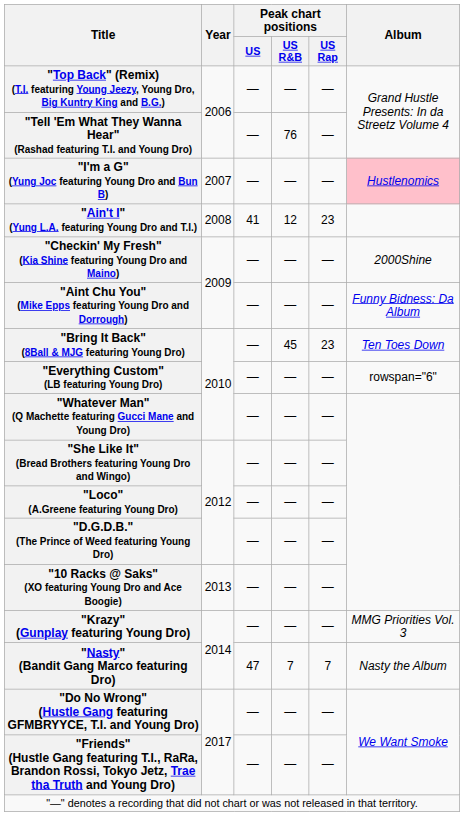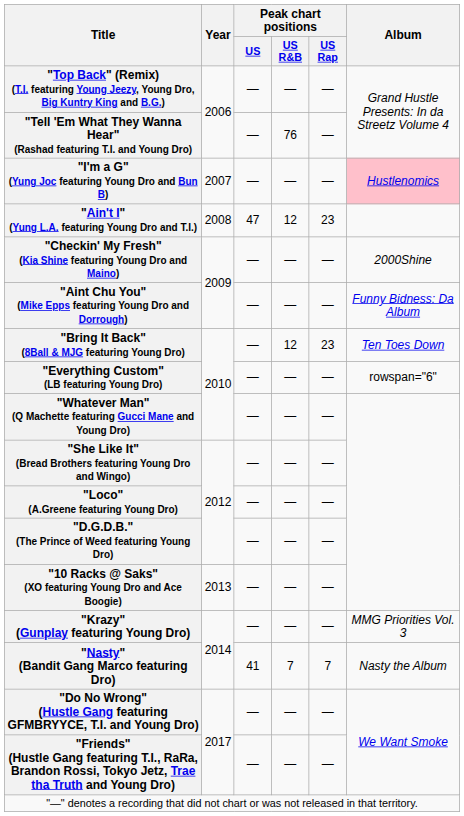(253, 220) 41 -> (253, 220) 47
(290, 345) 45 -> (290, 345) 12
(253, 666) 47 -> (253, 666) 41
